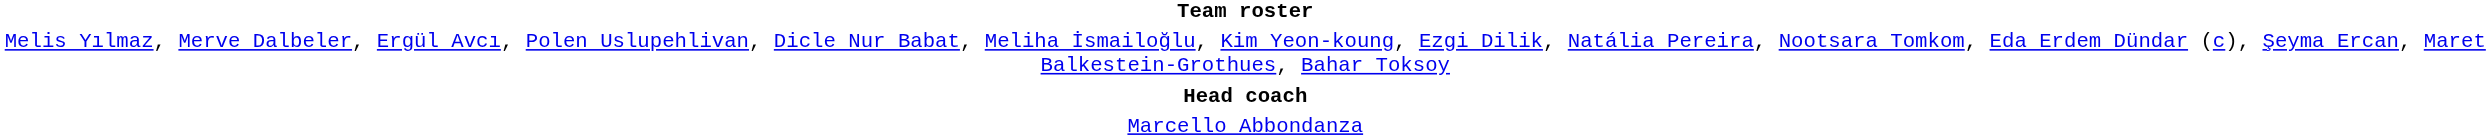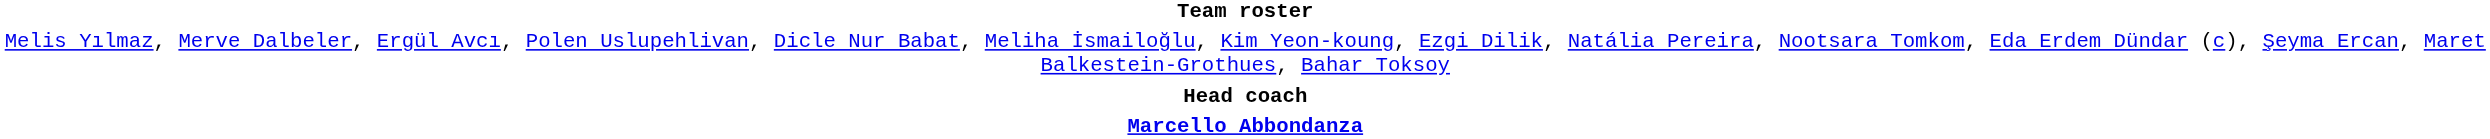(1245, 126) normal -> (1245, 126) bold
